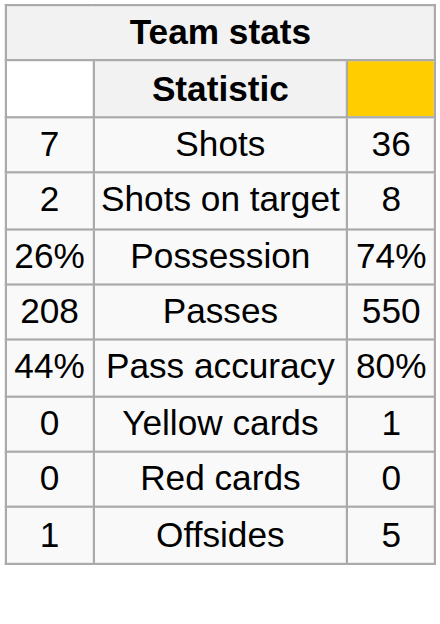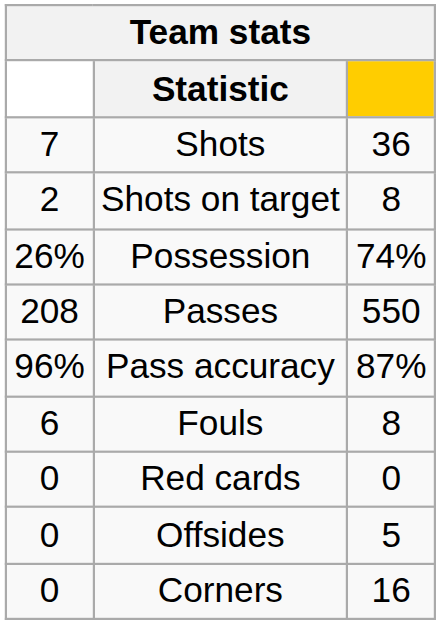(50, 367) 44% -> (50, 367) 96%
(391, 367) 80% -> (391, 367) 87%
+ row: (220, 423)
- row: (220, 423)
(50, 534) 1 -> (50, 534) 0
+ row: (220, 590)
